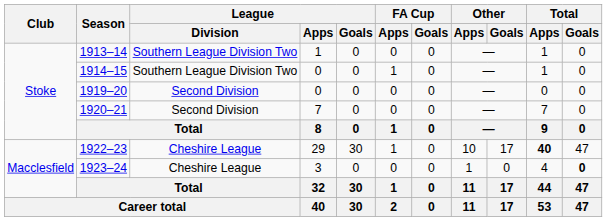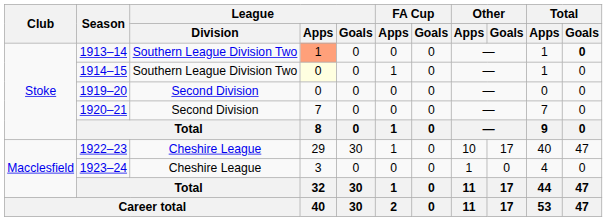(318, 52) no background -> (318, 52) lightsalmon background
(582, 52) normal -> (582, 52) bold
(318, 71) no background -> (318, 71) lightyellow background
(544, 149) bold -> (544, 149) normal
(582, 168) bold -> (582, 168) normal
